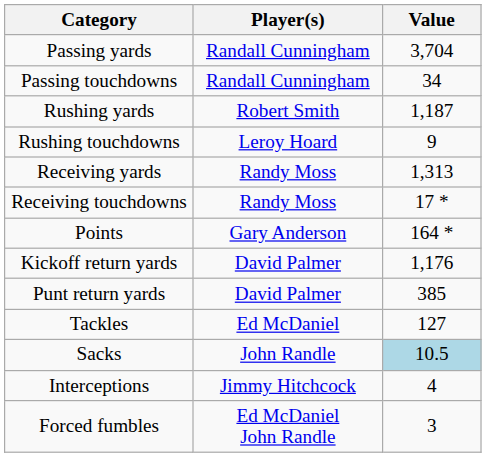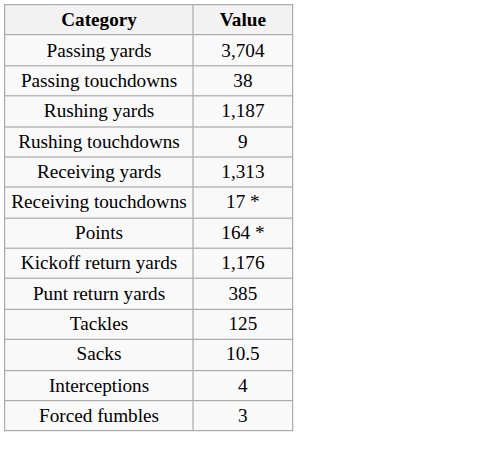- column: (288, 19)
(432, 80) 34 -> (243, 80) 38
(432, 324) 127 -> (243, 324) 125
(432, 354) lightblue background -> (243, 354) no background
